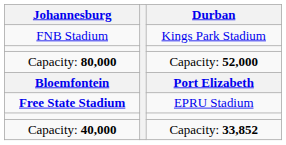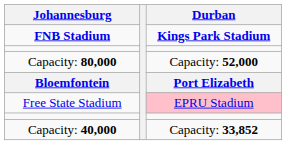(72, 35) normal -> (72, 35) bold
(214, 35) normal -> (214, 35) bold
(72, 102) bold -> (72, 102) normal
(214, 102) no background -> (214, 102) pink background
